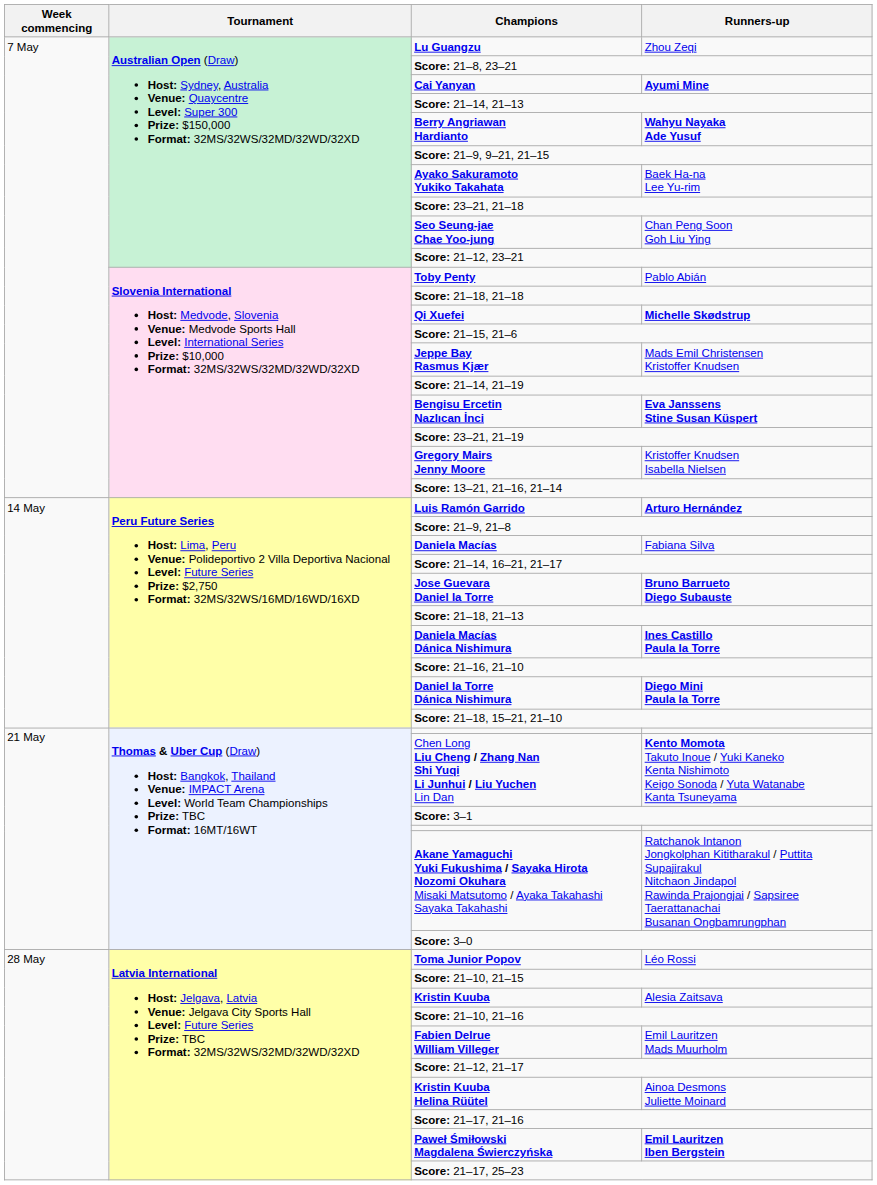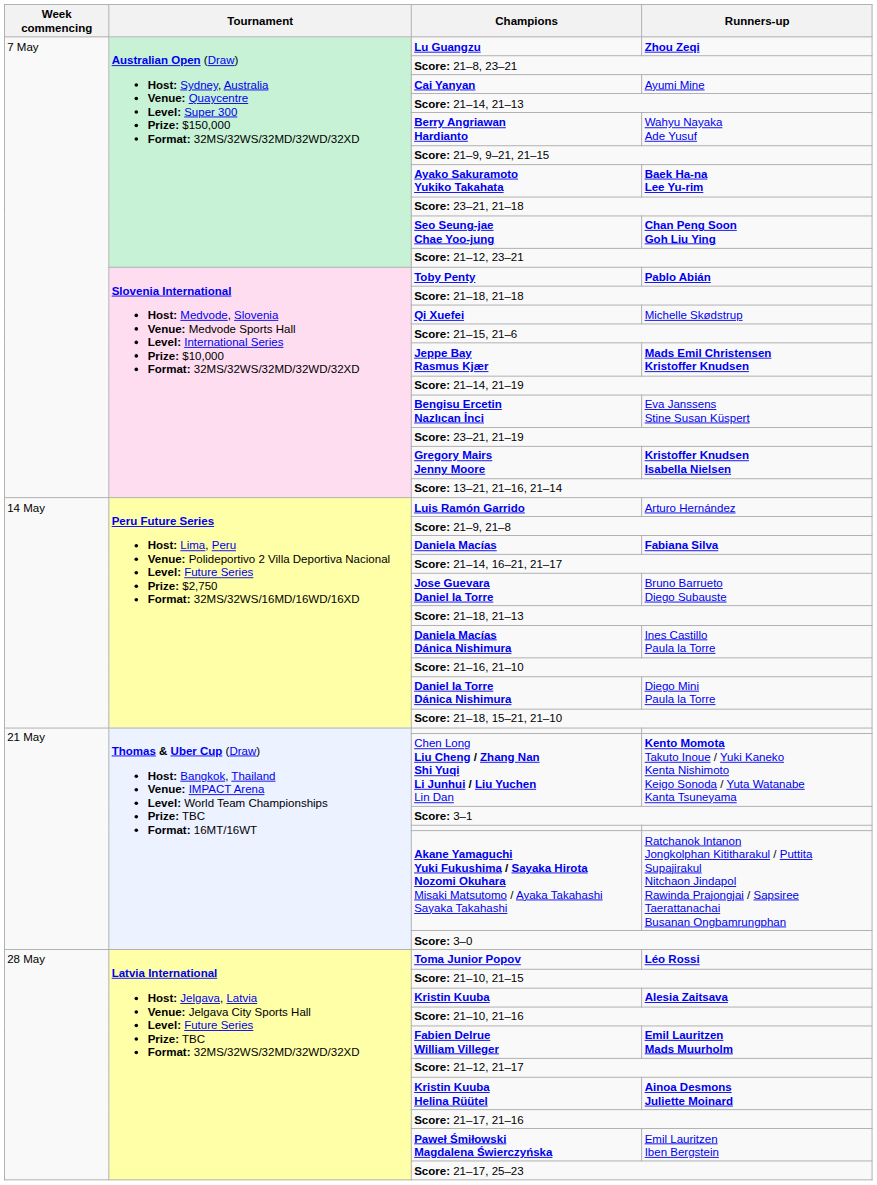(671, 46) normal -> (672, 46) bold
(677, 84) bold -> (675, 84) normal
(685, 129) bold -> (683, 129) normal
(675, 180) normal -> (676, 180) bold
(689, 232) normal -> (691, 232) bold
(675, 277) normal -> (678, 277) bold
(697, 315) bold -> (694, 315) normal
(704, 359) normal -> (708, 359) bold
(701, 411) bold -> (697, 411) normal
(692, 462) normal -> (697, 462) bold
(693, 507) bold -> (690, 507) normal
(680, 545) normal -> (681, 545) bold
(688, 590) bold -> (686, 590) normal
(682, 641) bold -> (680, 641) normal
(682, 693) bold -> (680, 693) normal
(670, 959) normal -> (672, 959) bold
(684, 997) normal -> (686, 997) bold
(686, 1042) normal -> (689, 1042) bold
(685, 1093) normal -> (689, 1093) bold
(685, 1145) bold -> (682, 1145) normal
